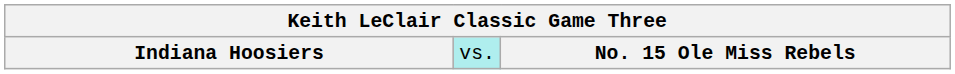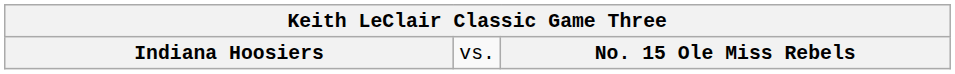(477, 53) paleturquoise background -> (477, 53) no background
